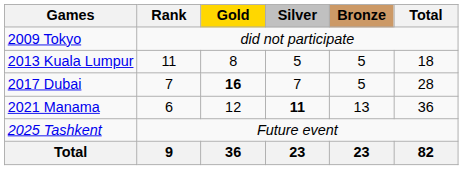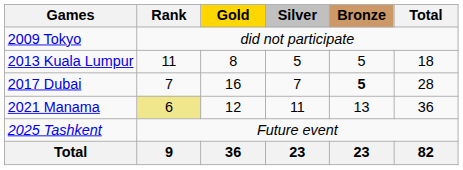(233, 84) bold -> (233, 84) normal
(362, 84) normal -> (362, 84) bold
(169, 107) no background -> (169, 107) khaki background
(297, 107) bold -> (297, 107) normal
